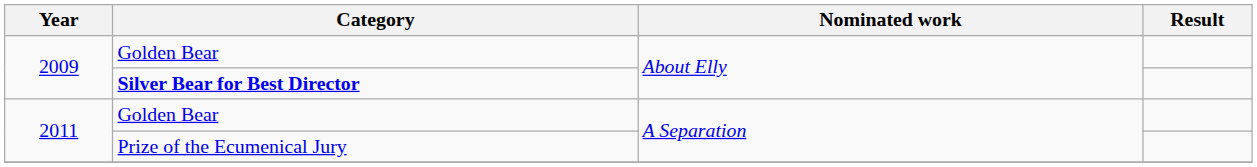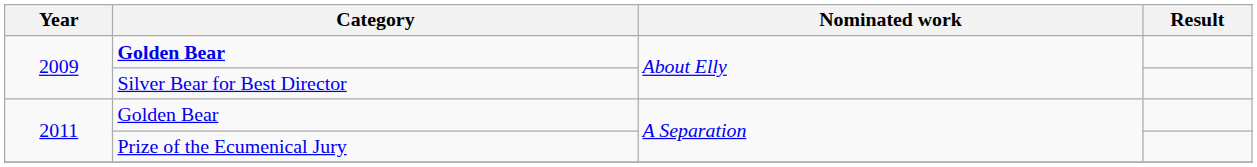(168, 51) normal -> (171, 51) bold
(239, 83) bold -> (232, 83) normal
